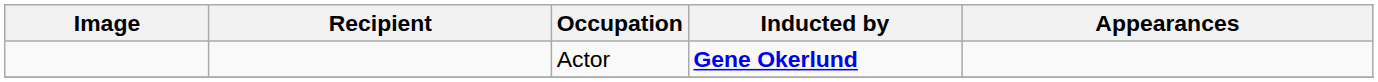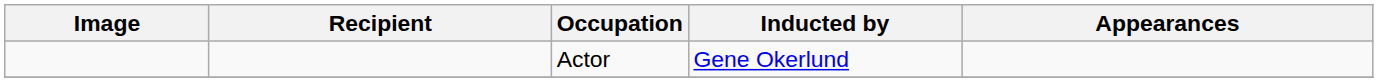(776, 59) bold -> (771, 59) normal
